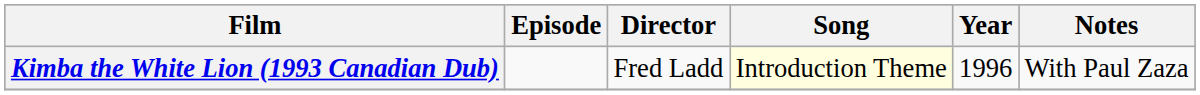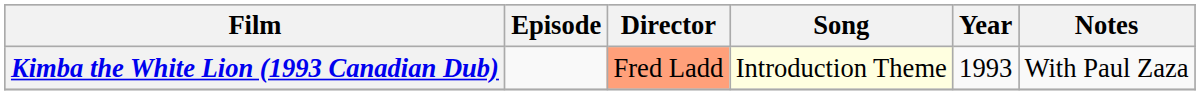(668, 67) no background -> (668, 67) lightsalmon background
(986, 67) 1996 -> (986, 67) 1993
